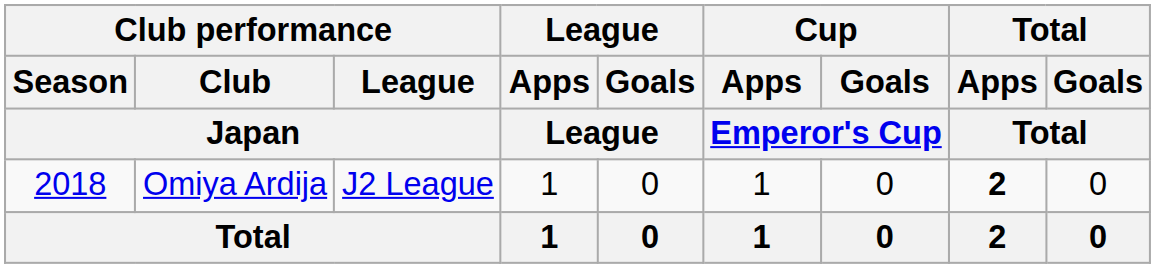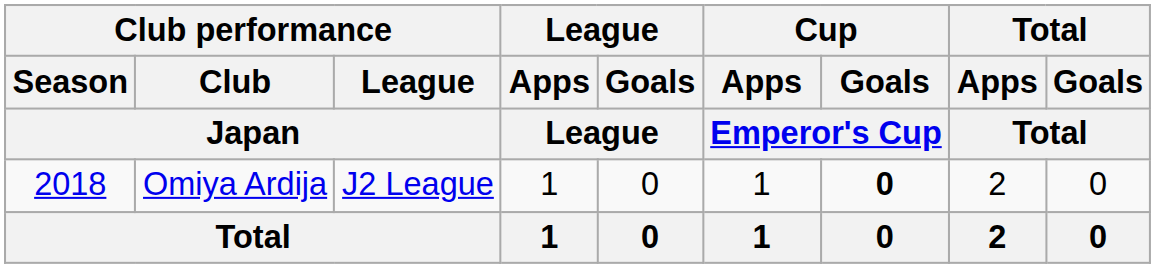(885, 184) normal -> (885, 184) bold
(997, 184) bold -> (997, 184) normal
